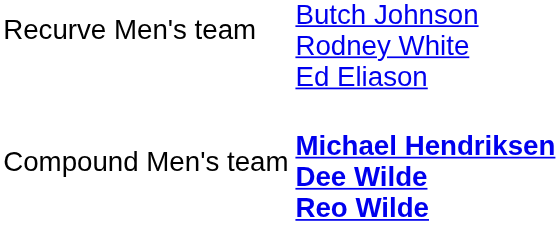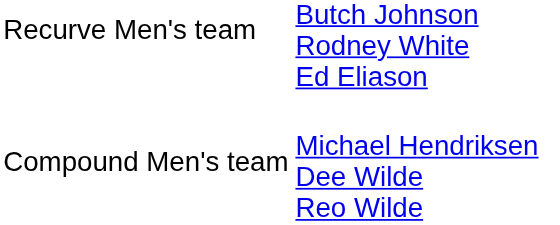(425, 177) bold -> (417, 177) normal
